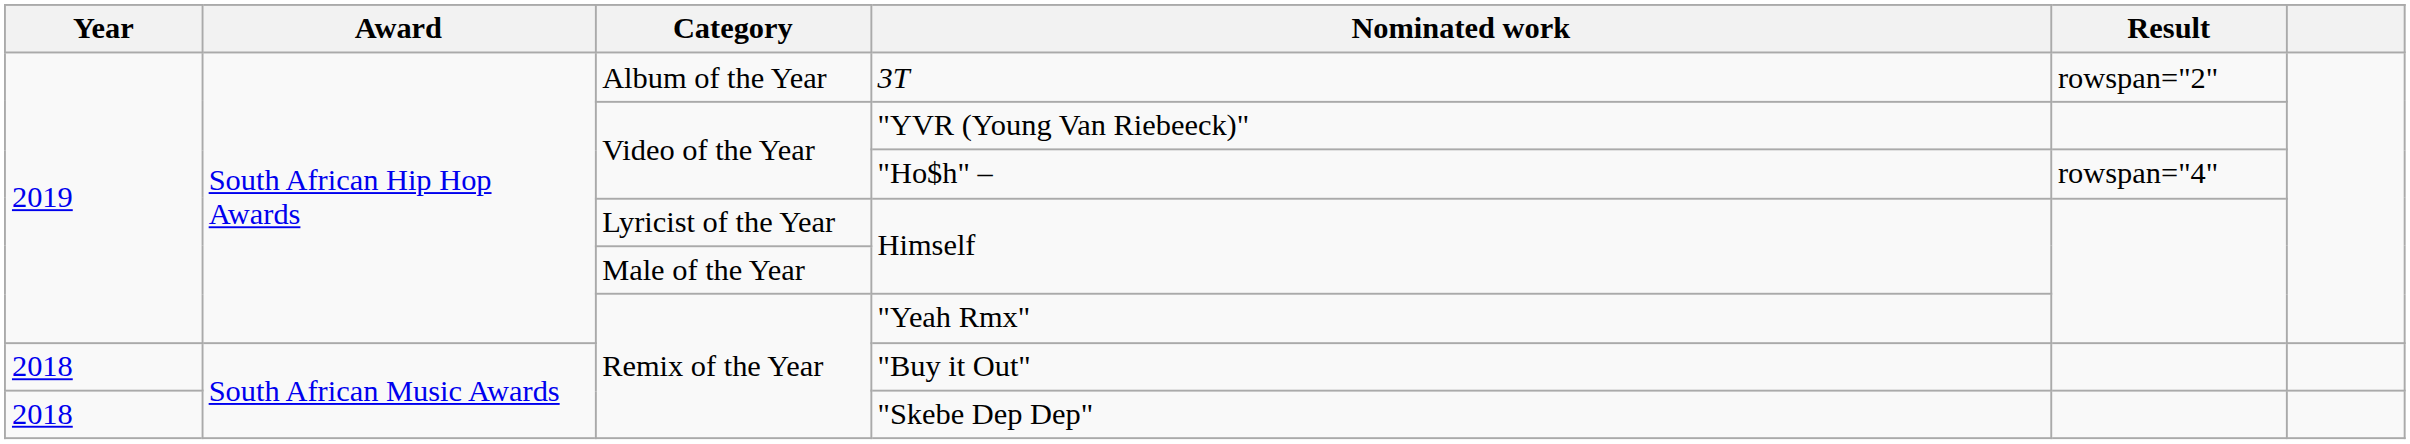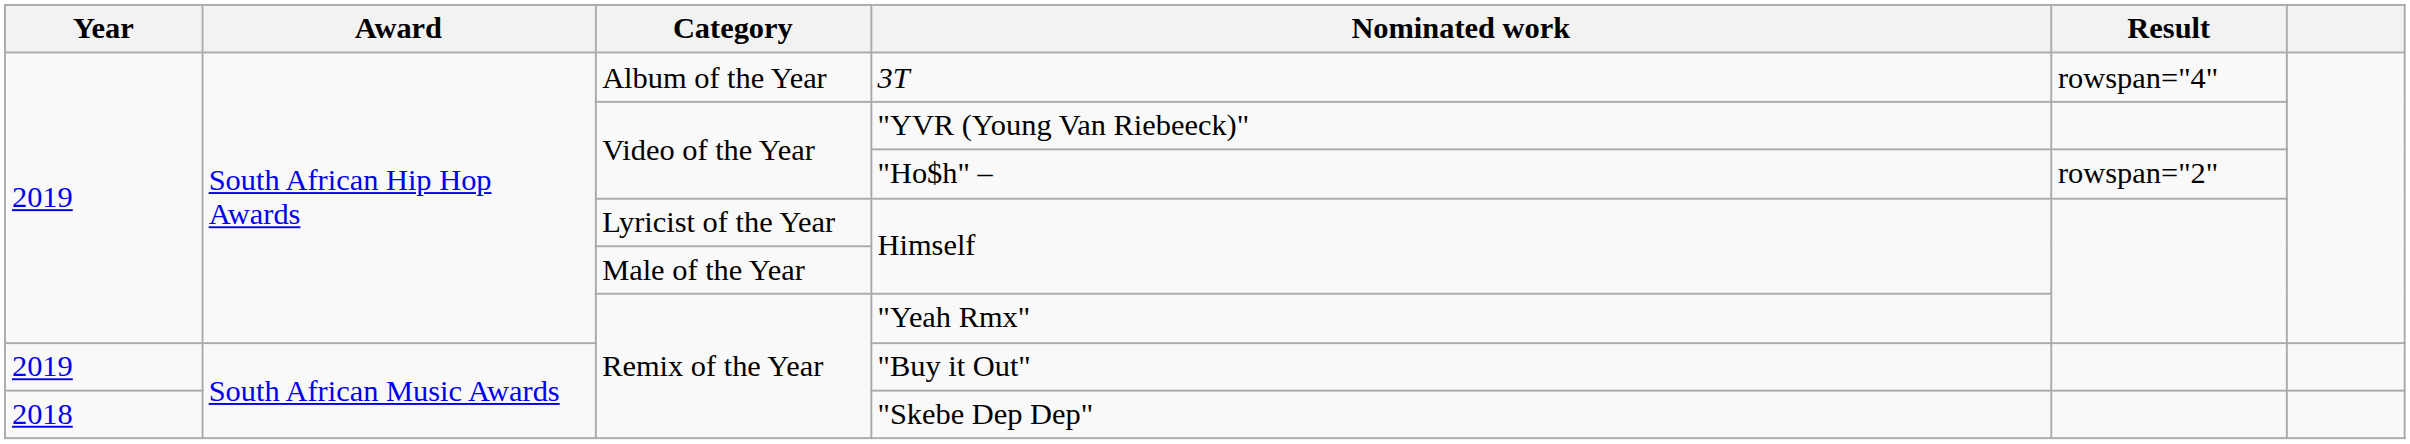(2138, 76) rowspan="2" -> (2138, 76) rowspan="4"
(2138, 173) rowspan="4" -> (2138, 173) rowspan="2"
(42, 366) 2018 -> (42, 366) 2019
